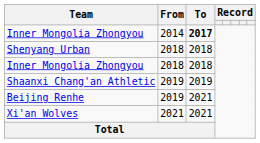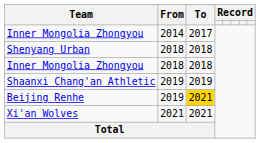(201, 33) bold -> (201, 33) normal
(201, 98) no background -> (201, 98) gold background
